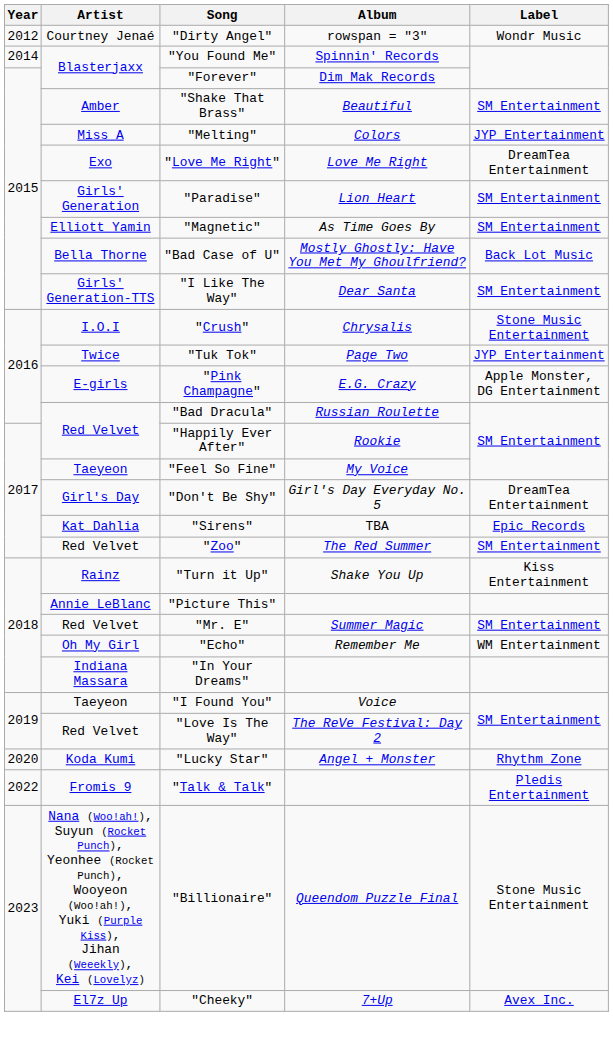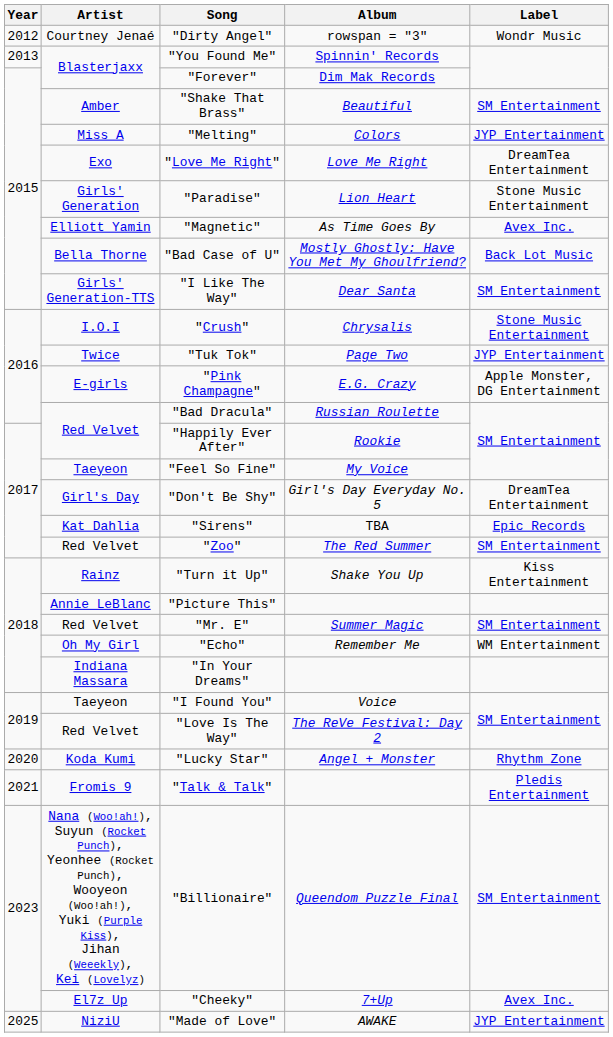(23, 57) 2014 -> (23, 57) 2013
(539, 199) SM Entertainment -> (539, 199) Stone Music Entertainment
(539, 227) SM Entertainment -> (539, 227) Avex Inc.
(23, 788) 2022 -> (23, 788) 2021
(539, 898) Stone Music Entertainment -> (539, 898) SM Entertainment
+ row: (222, 1022)
